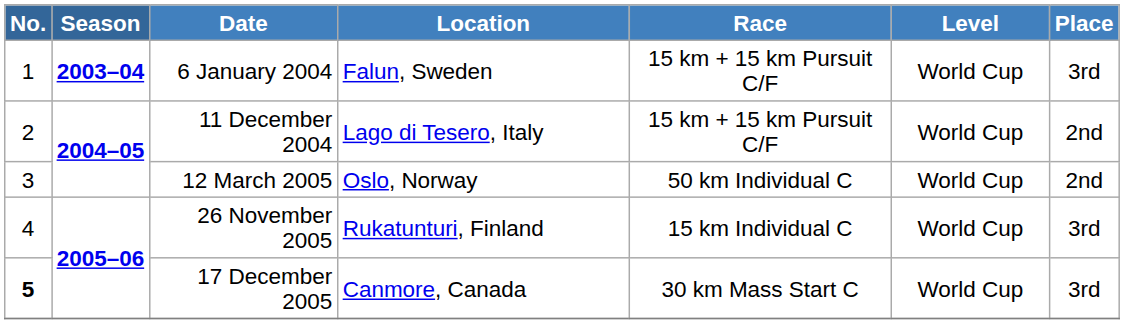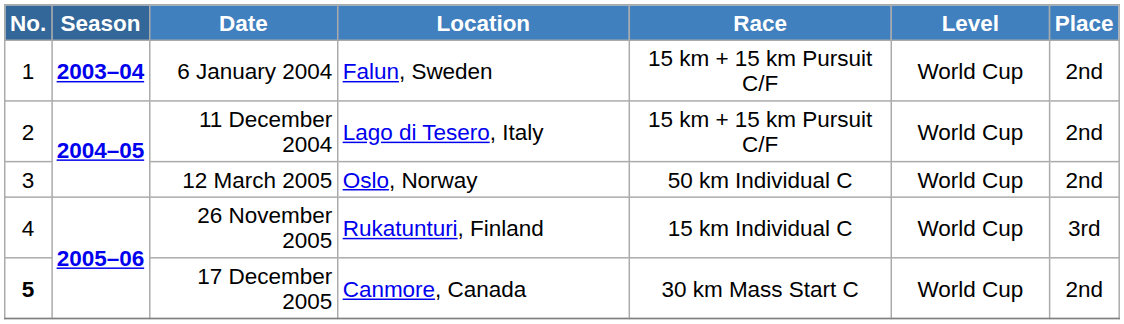(1084, 71) 3rd -> (1084, 71) 2nd
(1084, 289) 3rd -> (1084, 289) 2nd
